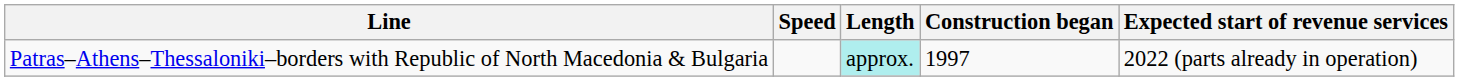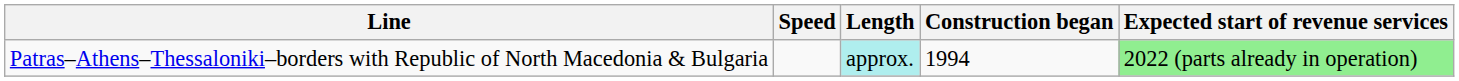(947, 57) 1997 -> (947, 57) 1994
(1271, 57) no background -> (1271, 57) lightgreen background
